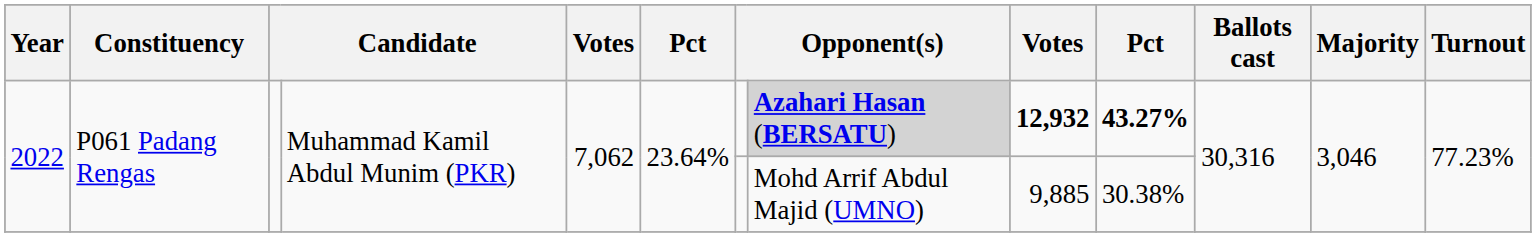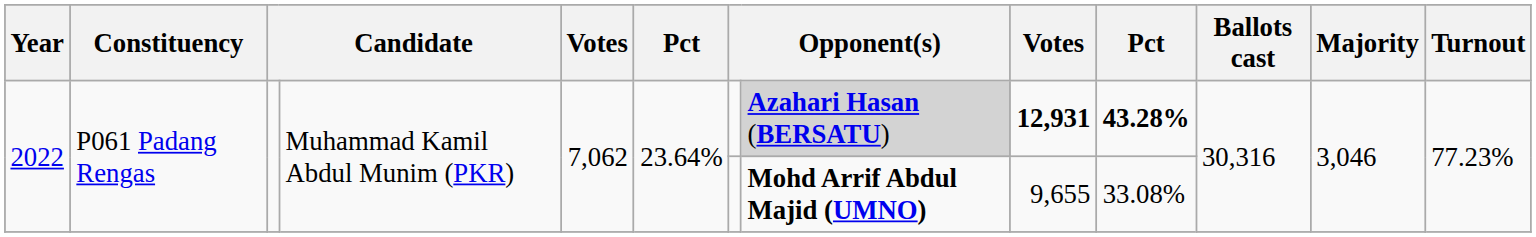(1053, 118) 12,932 -> (1053, 118) 12,931
(1145, 118) 43.27% -> (1146, 118) 43.28%
(851, 193) normal -> (852, 193) bold
(1059, 193) 9,885 -> (1060, 193) 9,655
(1143, 193) 30.38% -> (1144, 193) 33.08%
